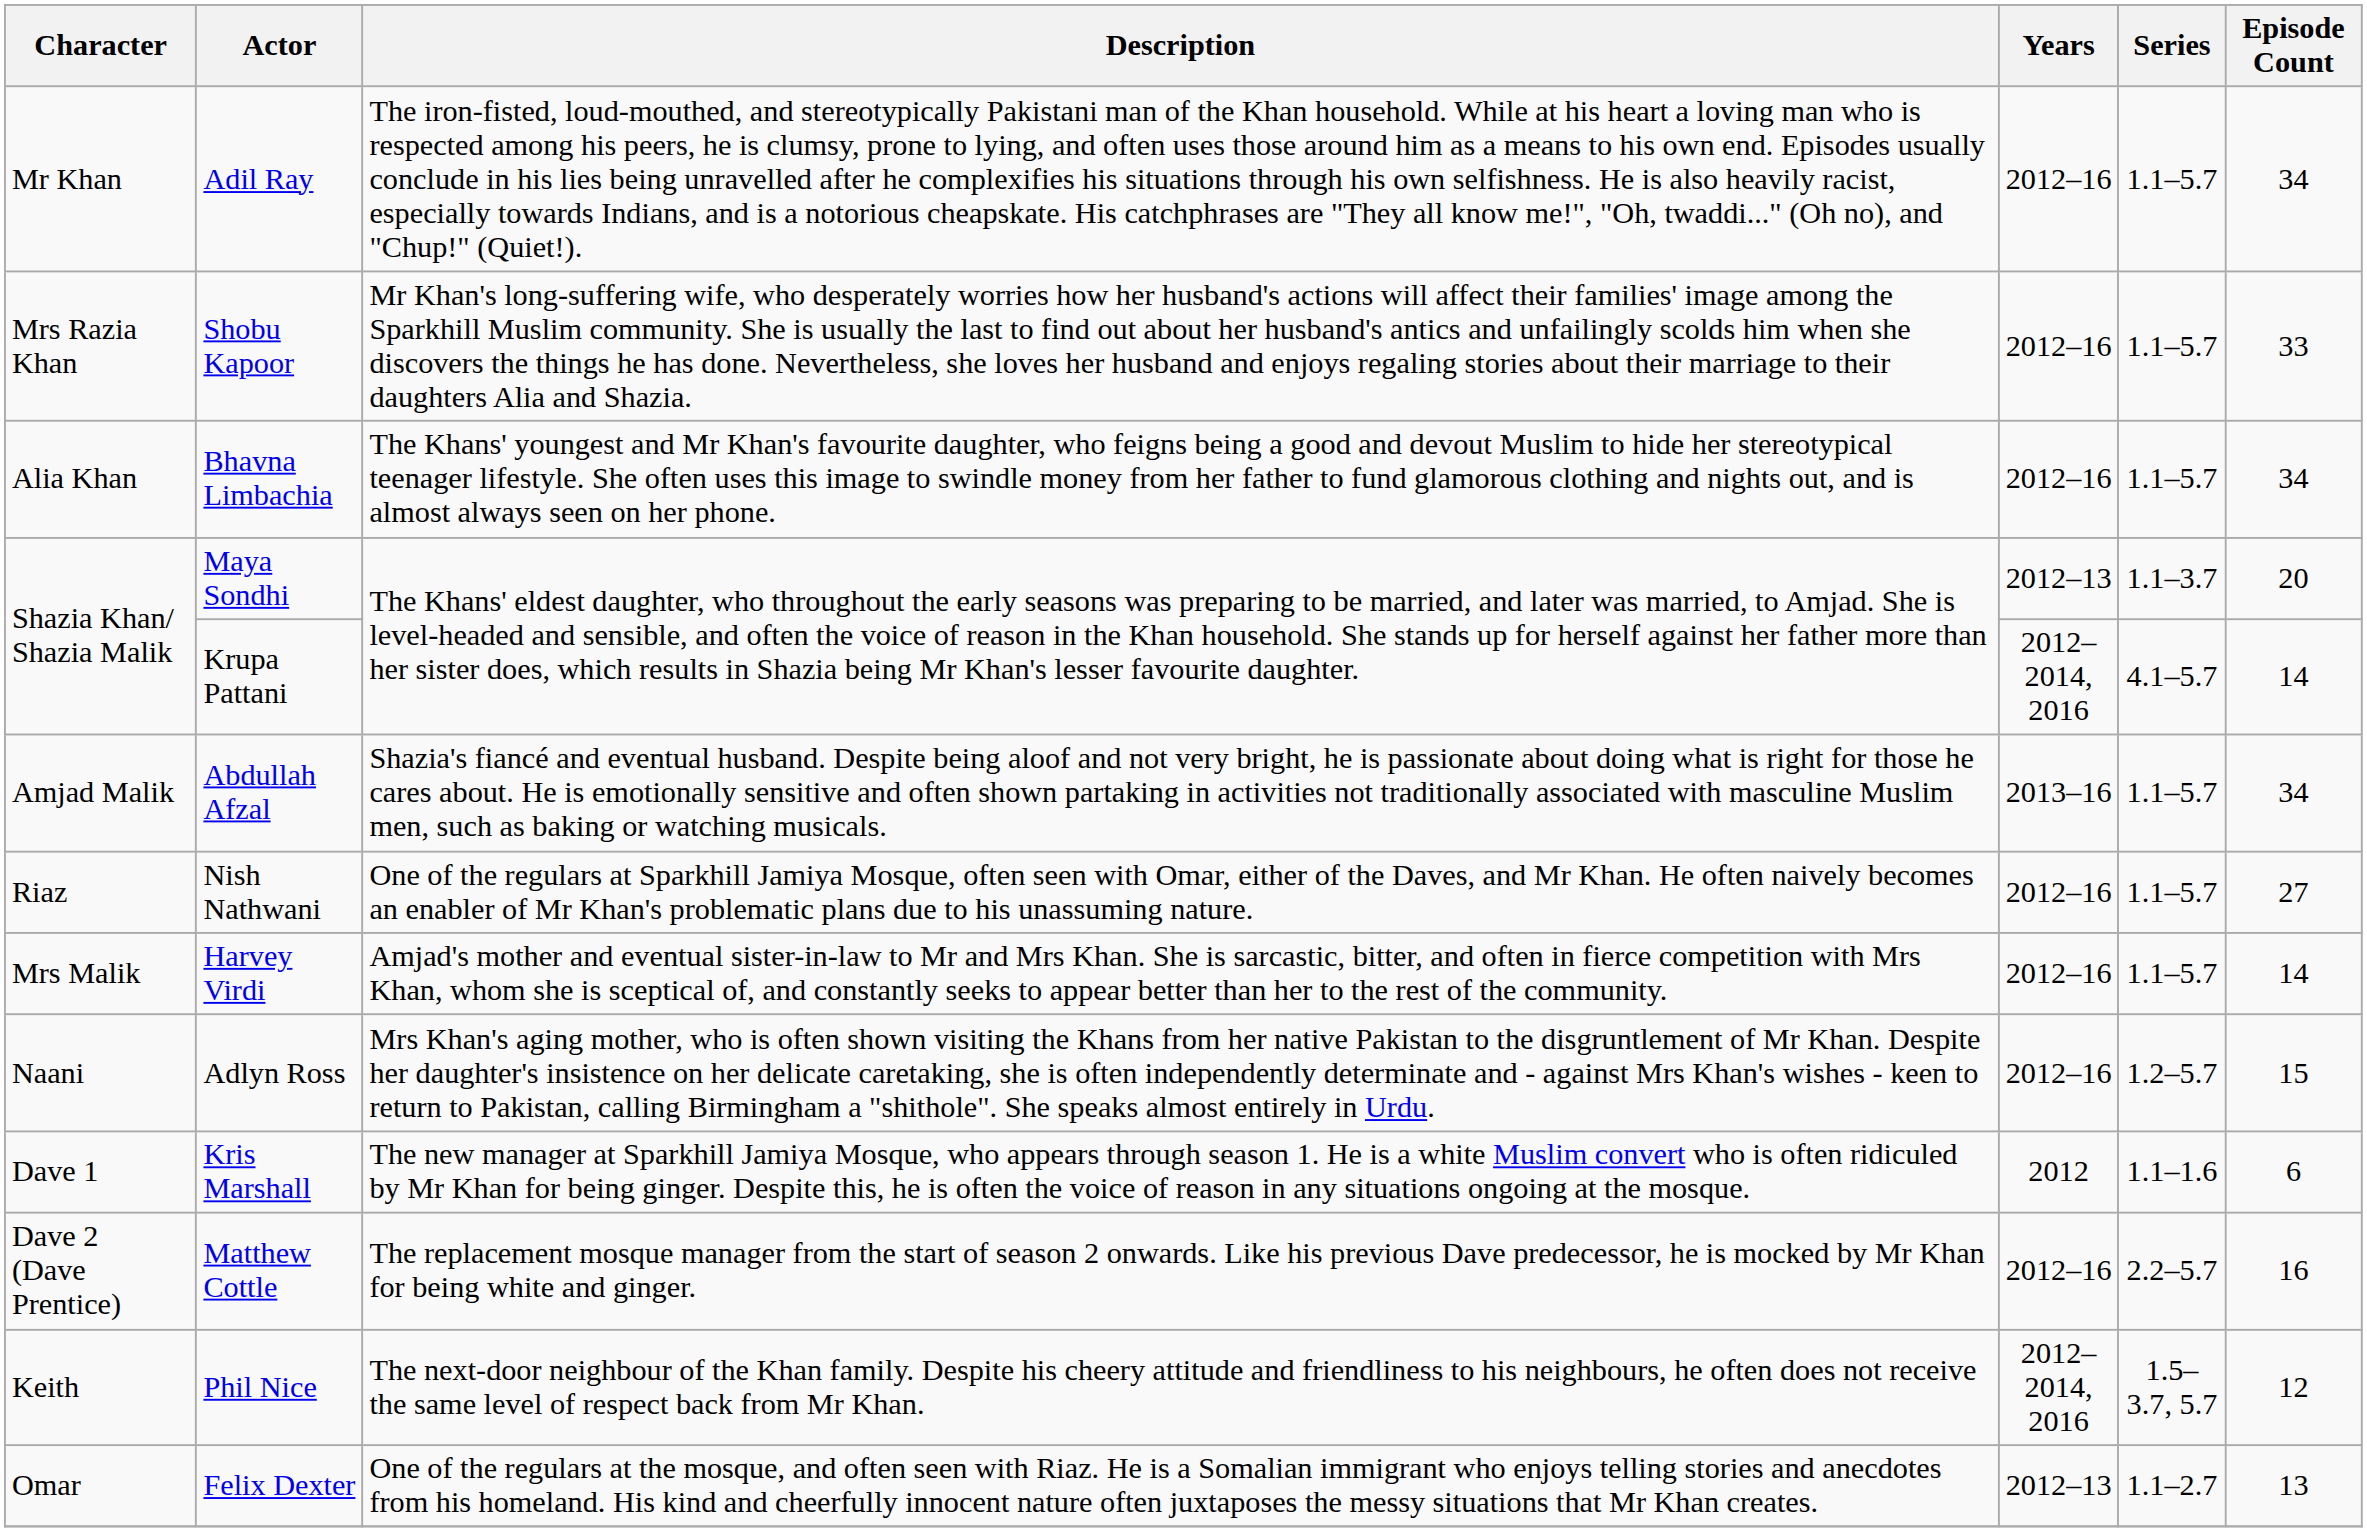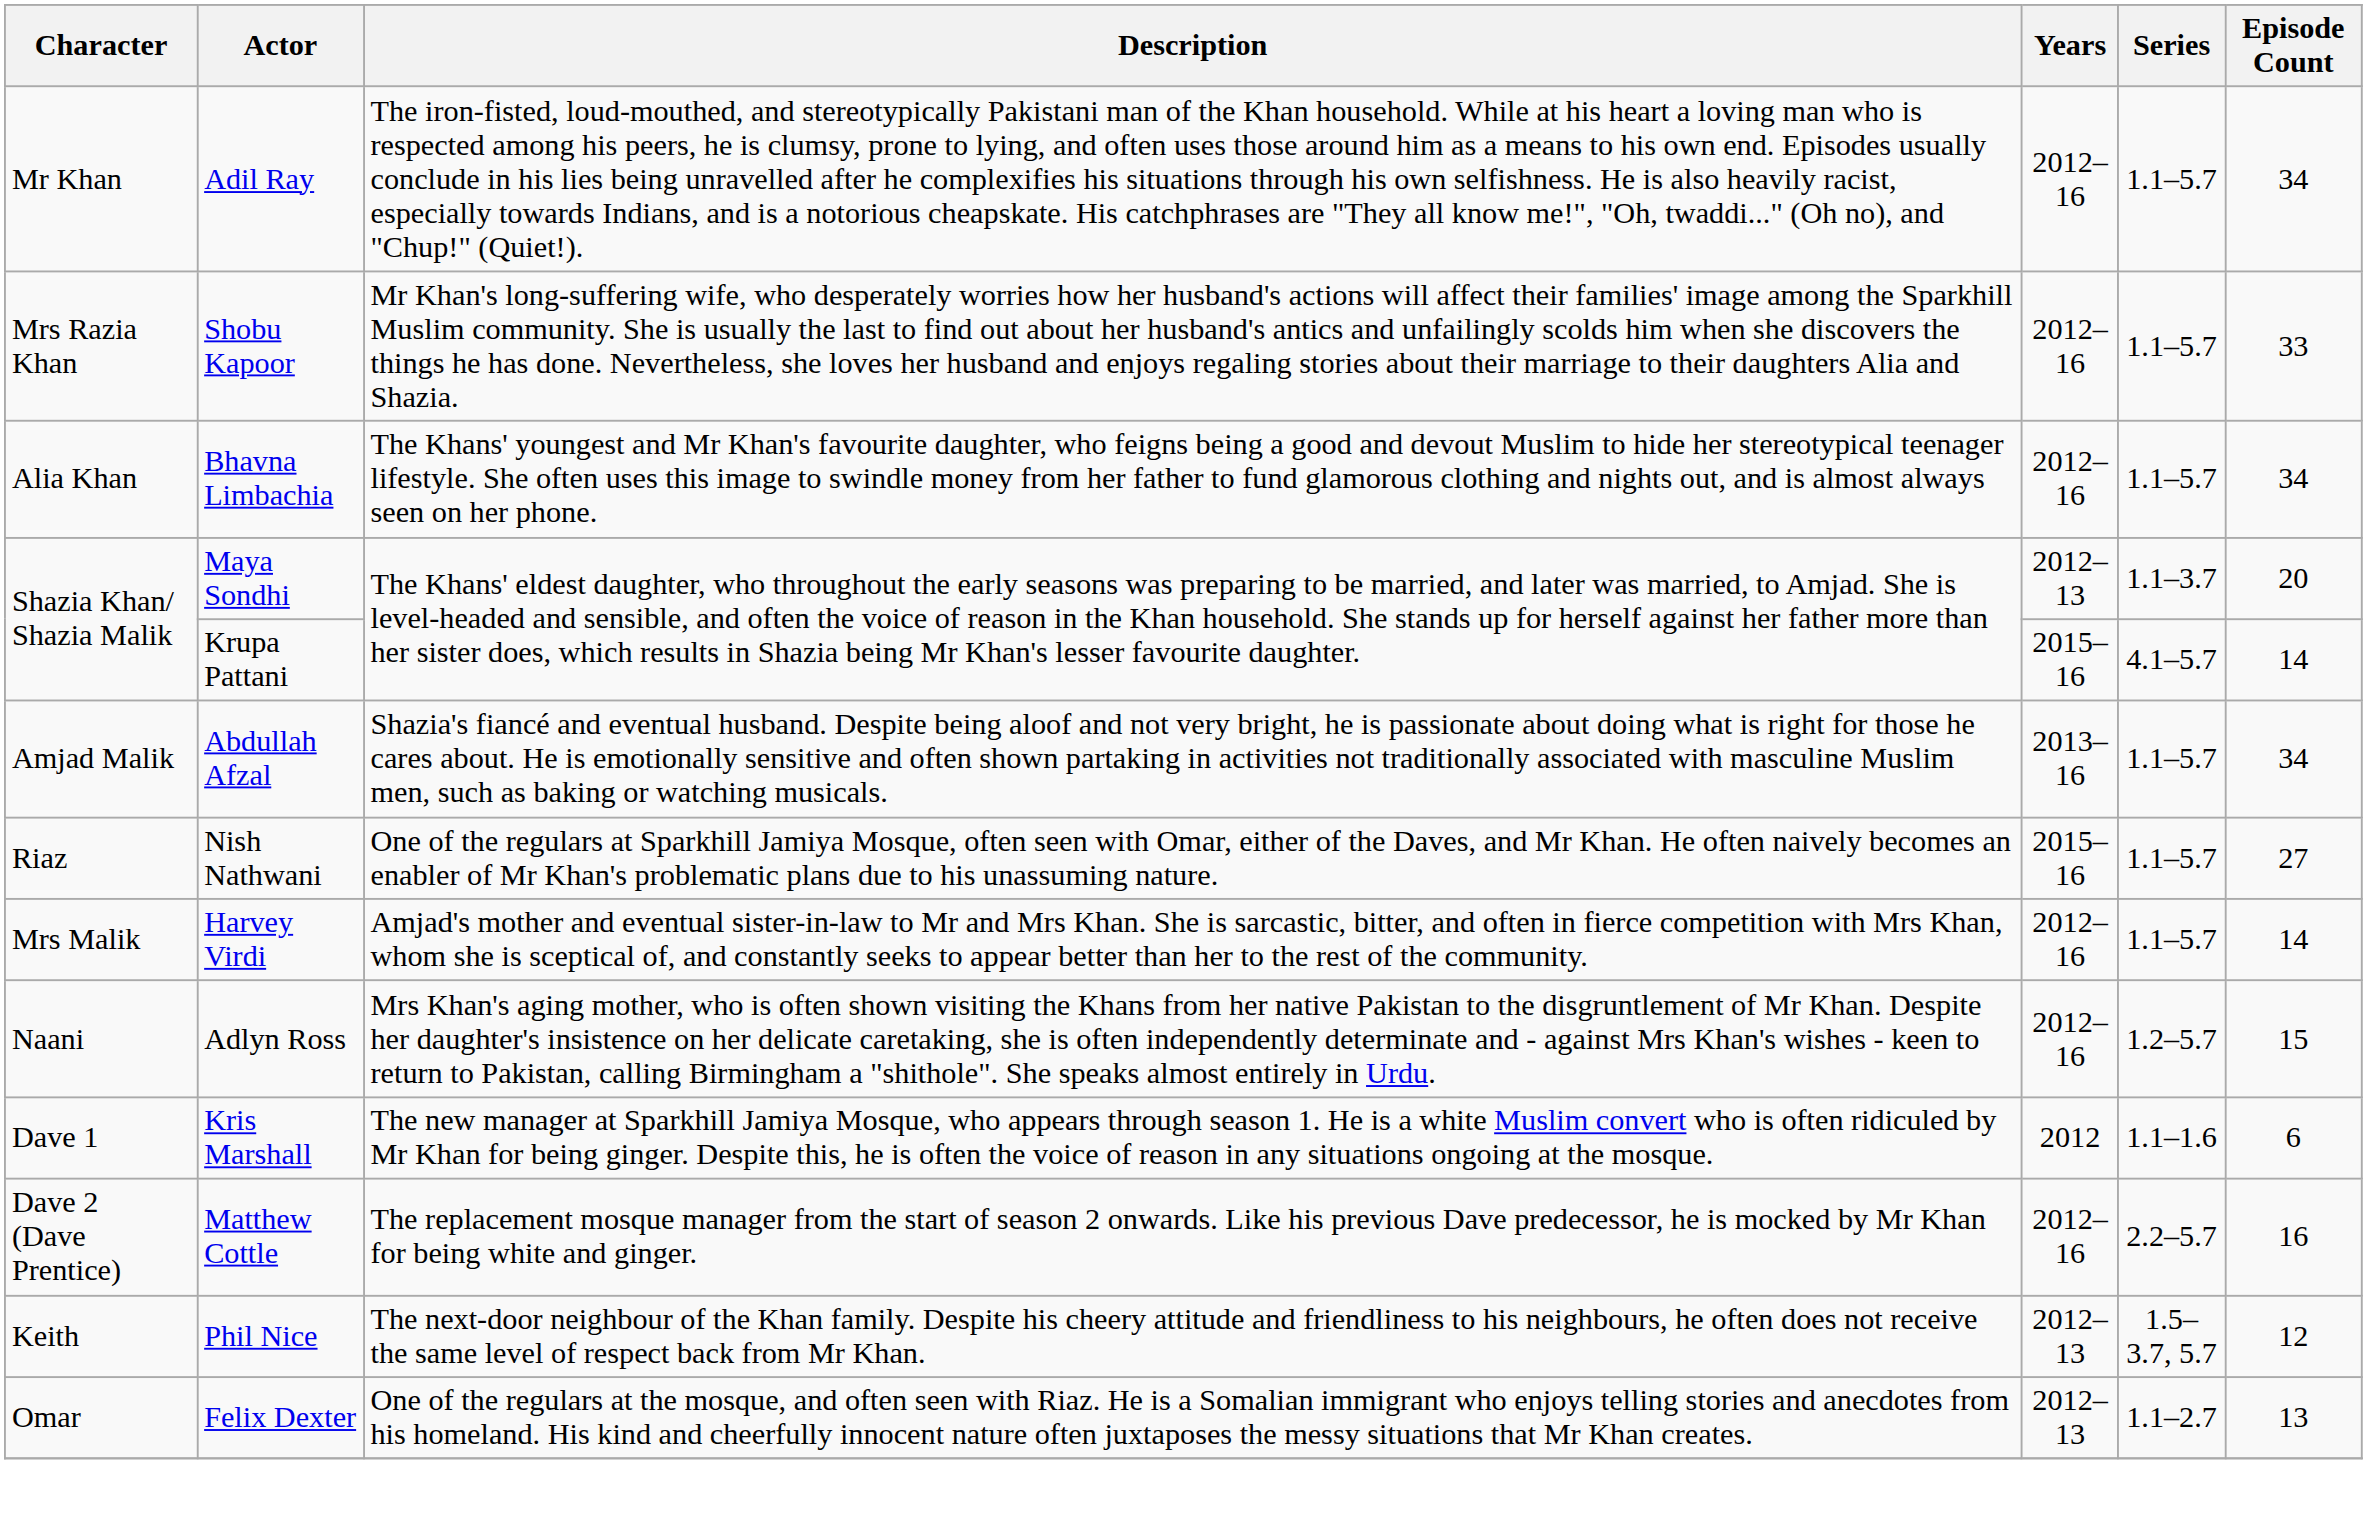(2059, 676) 2012–2014, 2016 -> (2070, 659) 2015–16
(2059, 891) 2012–16 -> (2070, 857) 2015–16
(2059, 1386) 2012–2014, 2016 -> (2070, 1335) 2012–13
